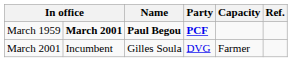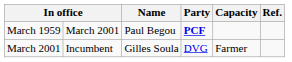(94, 30) bold -> (92, 30) normal
(154, 30) bold -> (150, 30) normal
